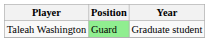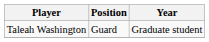(104, 29) lightgreen background -> (104, 29) no background
